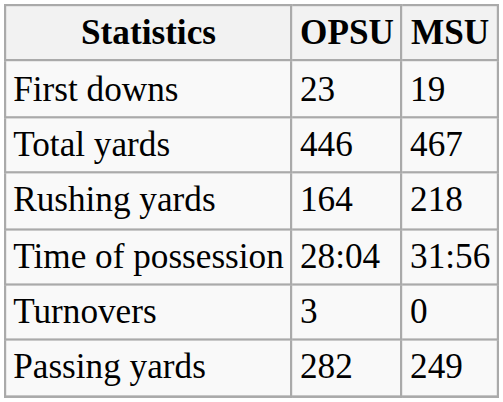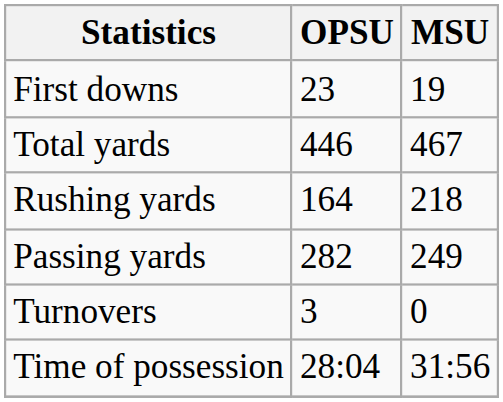rows swapped: (110, 367) <-> (148, 255)
